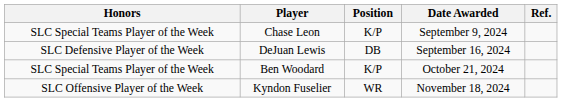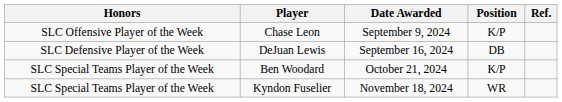columns swapped: (373, 13) <-> (463, 13)
(122, 32) SLC Special Teams Player of the Week -> (122, 32) SLC Offensive Player of the Week
(122, 87) SLC Offensive Player of the Week -> (122, 87) SLC Special Teams Player of the Week
